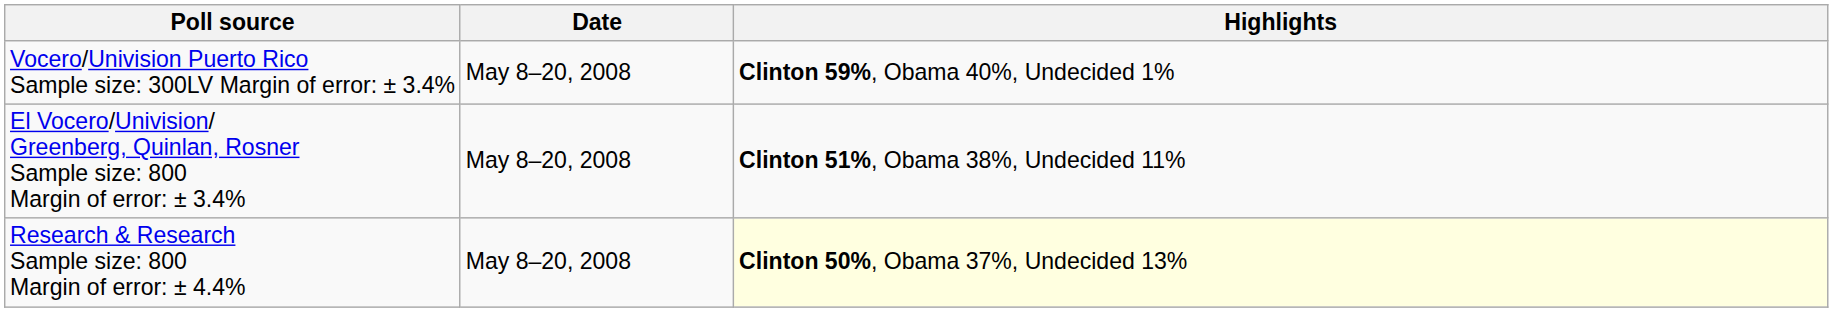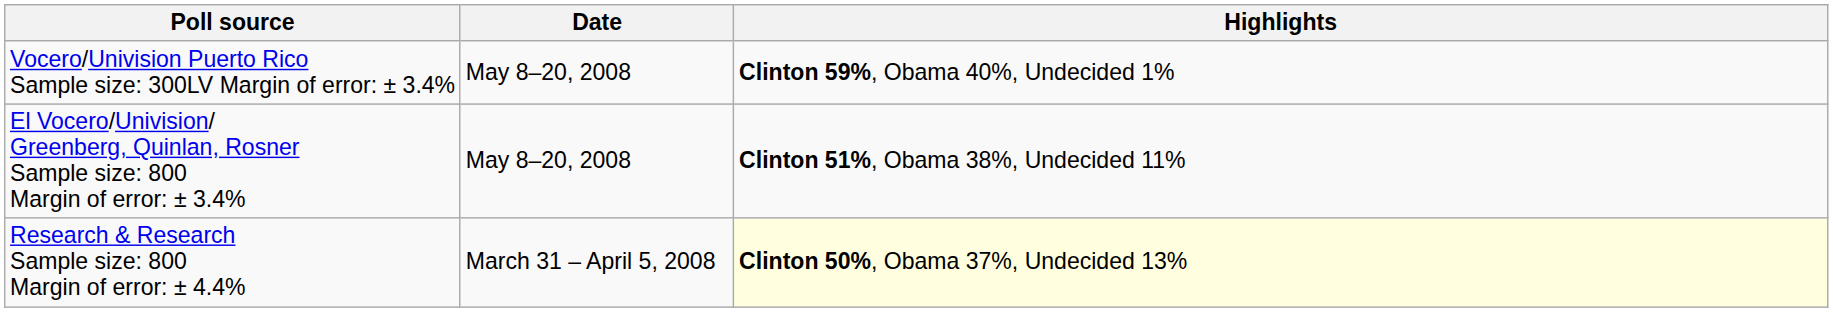(548, 261) May 8–20, 2008 -> (591, 261) March 31 – April 5, 2008
